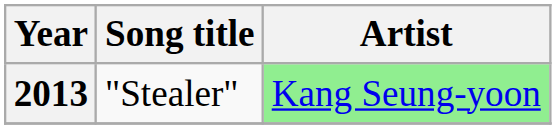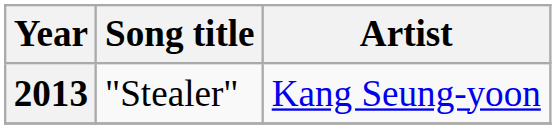(406, 92) lightgreen background -> (406, 92) no background
